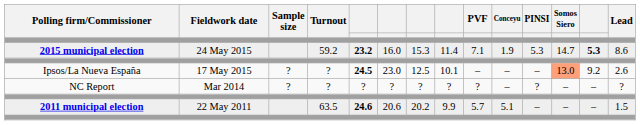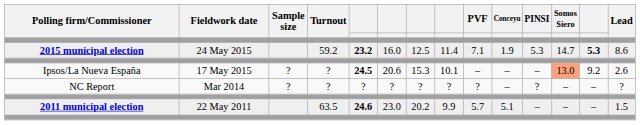(420, 50) 15.3 -> (420, 50) 12.5
(392, 71) 23.0 -> (392, 71) 20.6
(420, 71) 12.5 -> (420, 71) 15.3
(392, 107) 20.6 -> (392, 107) 23.0
